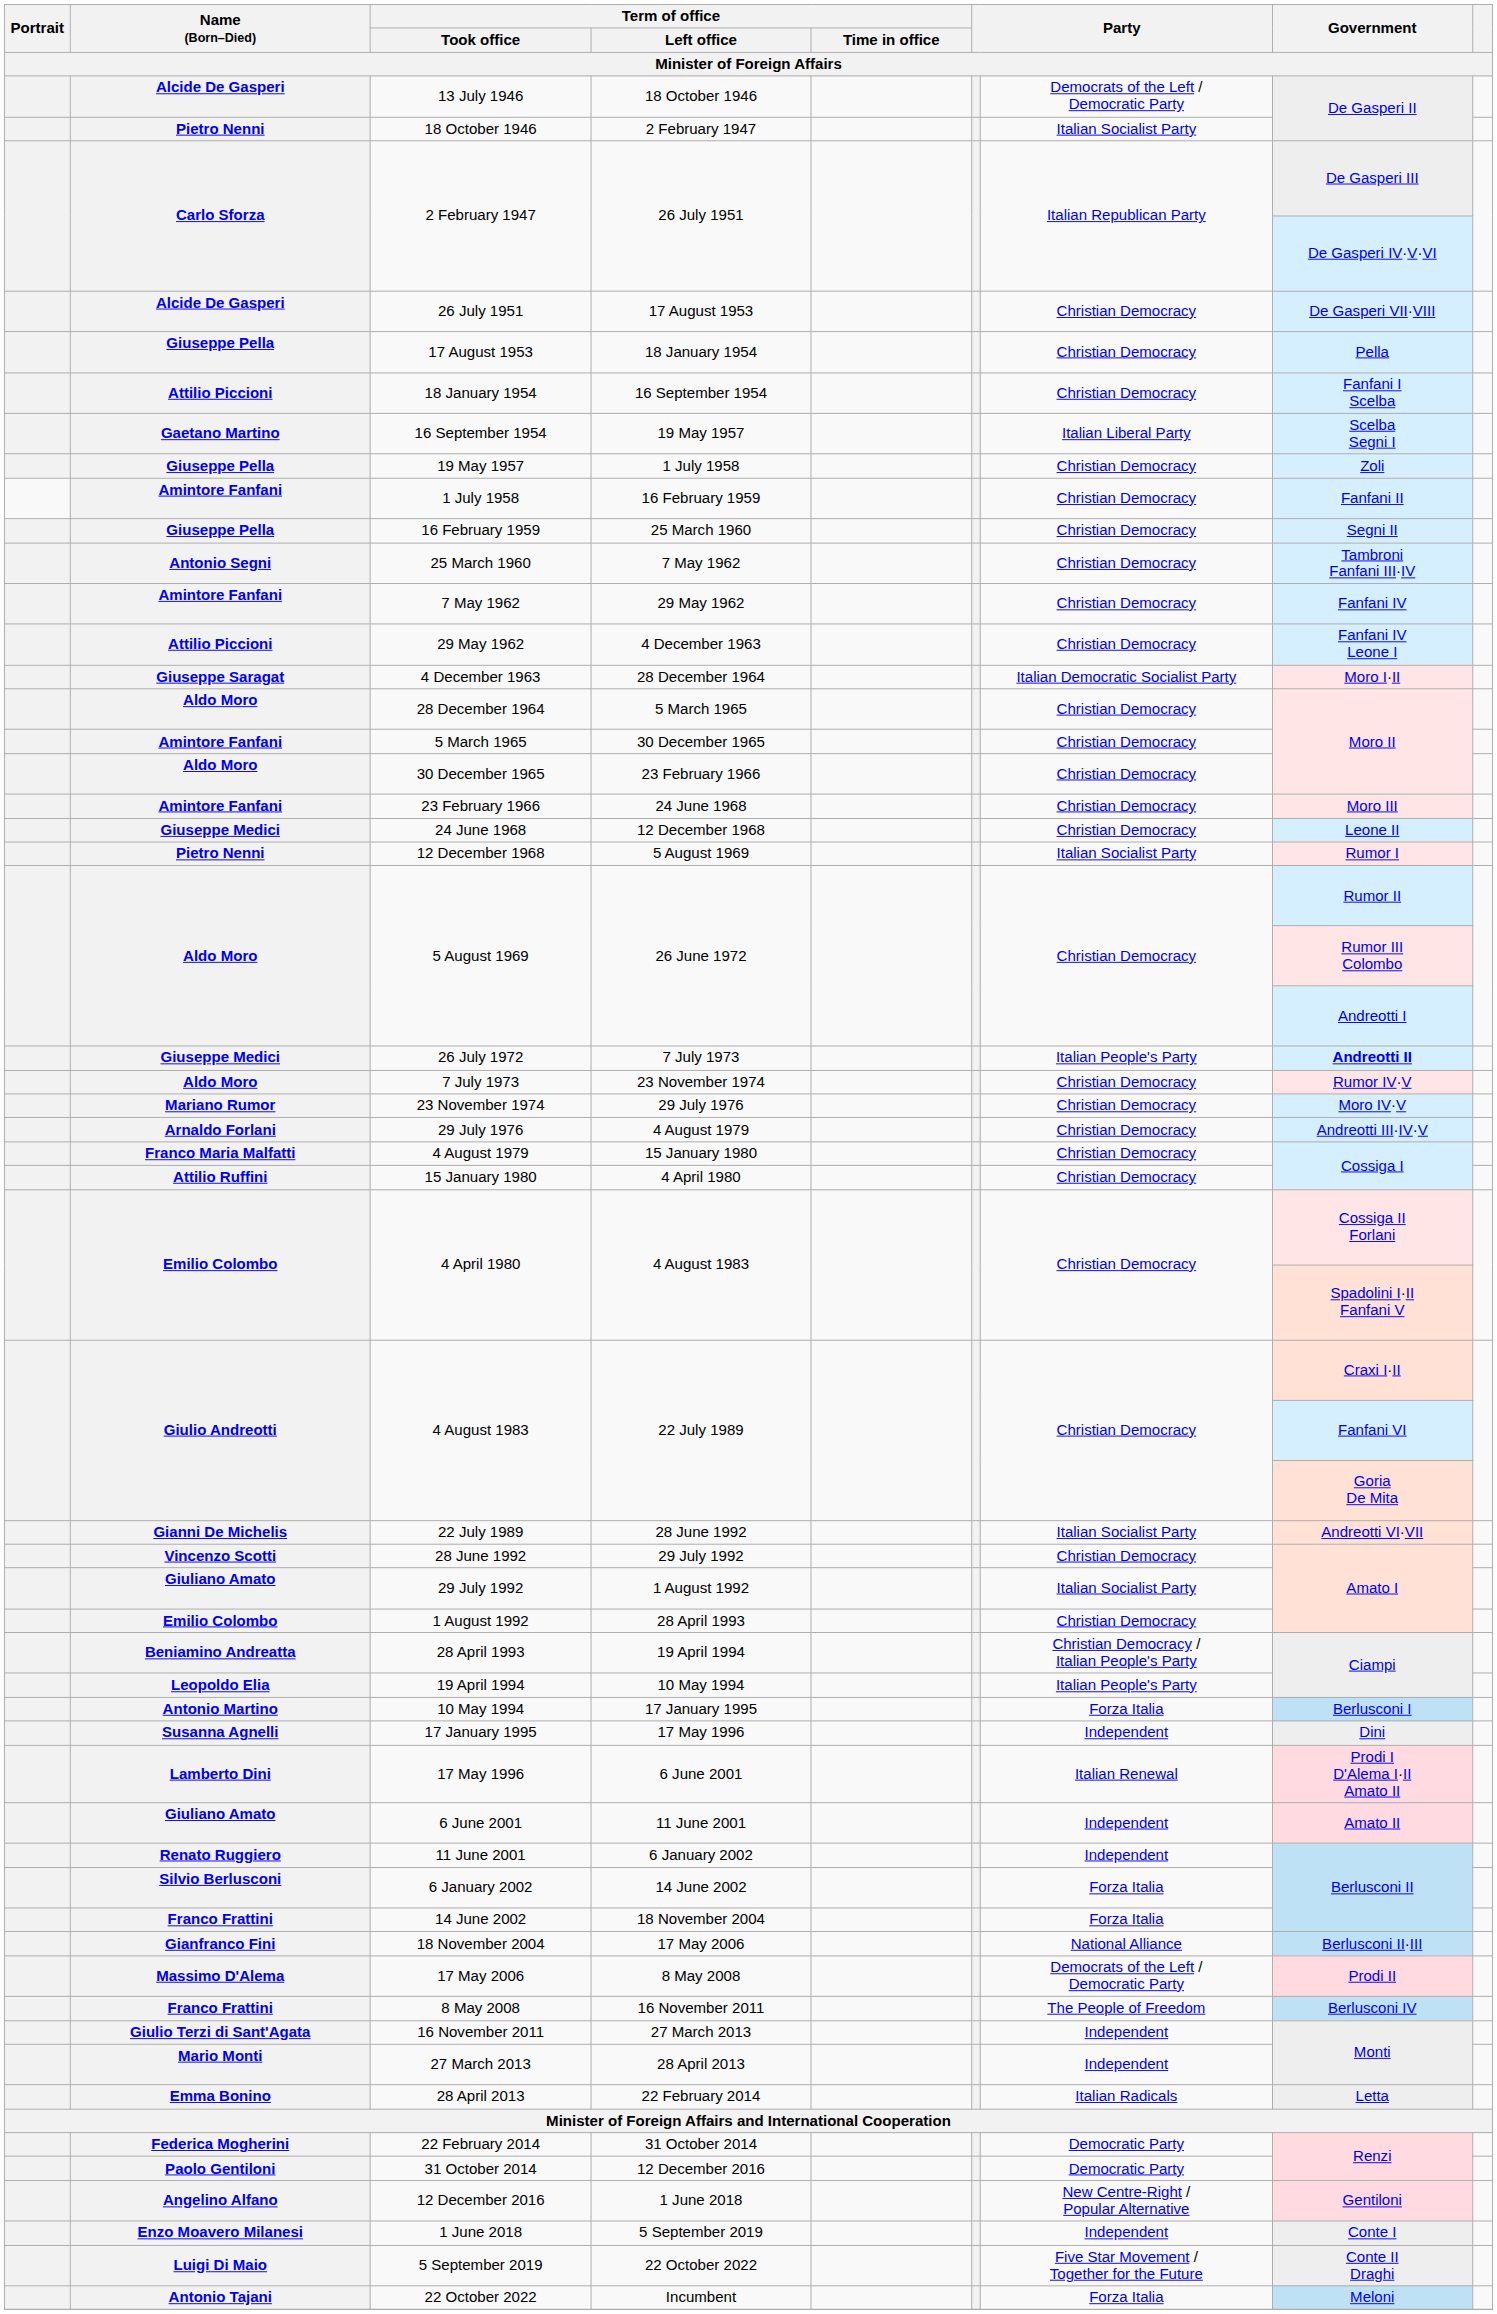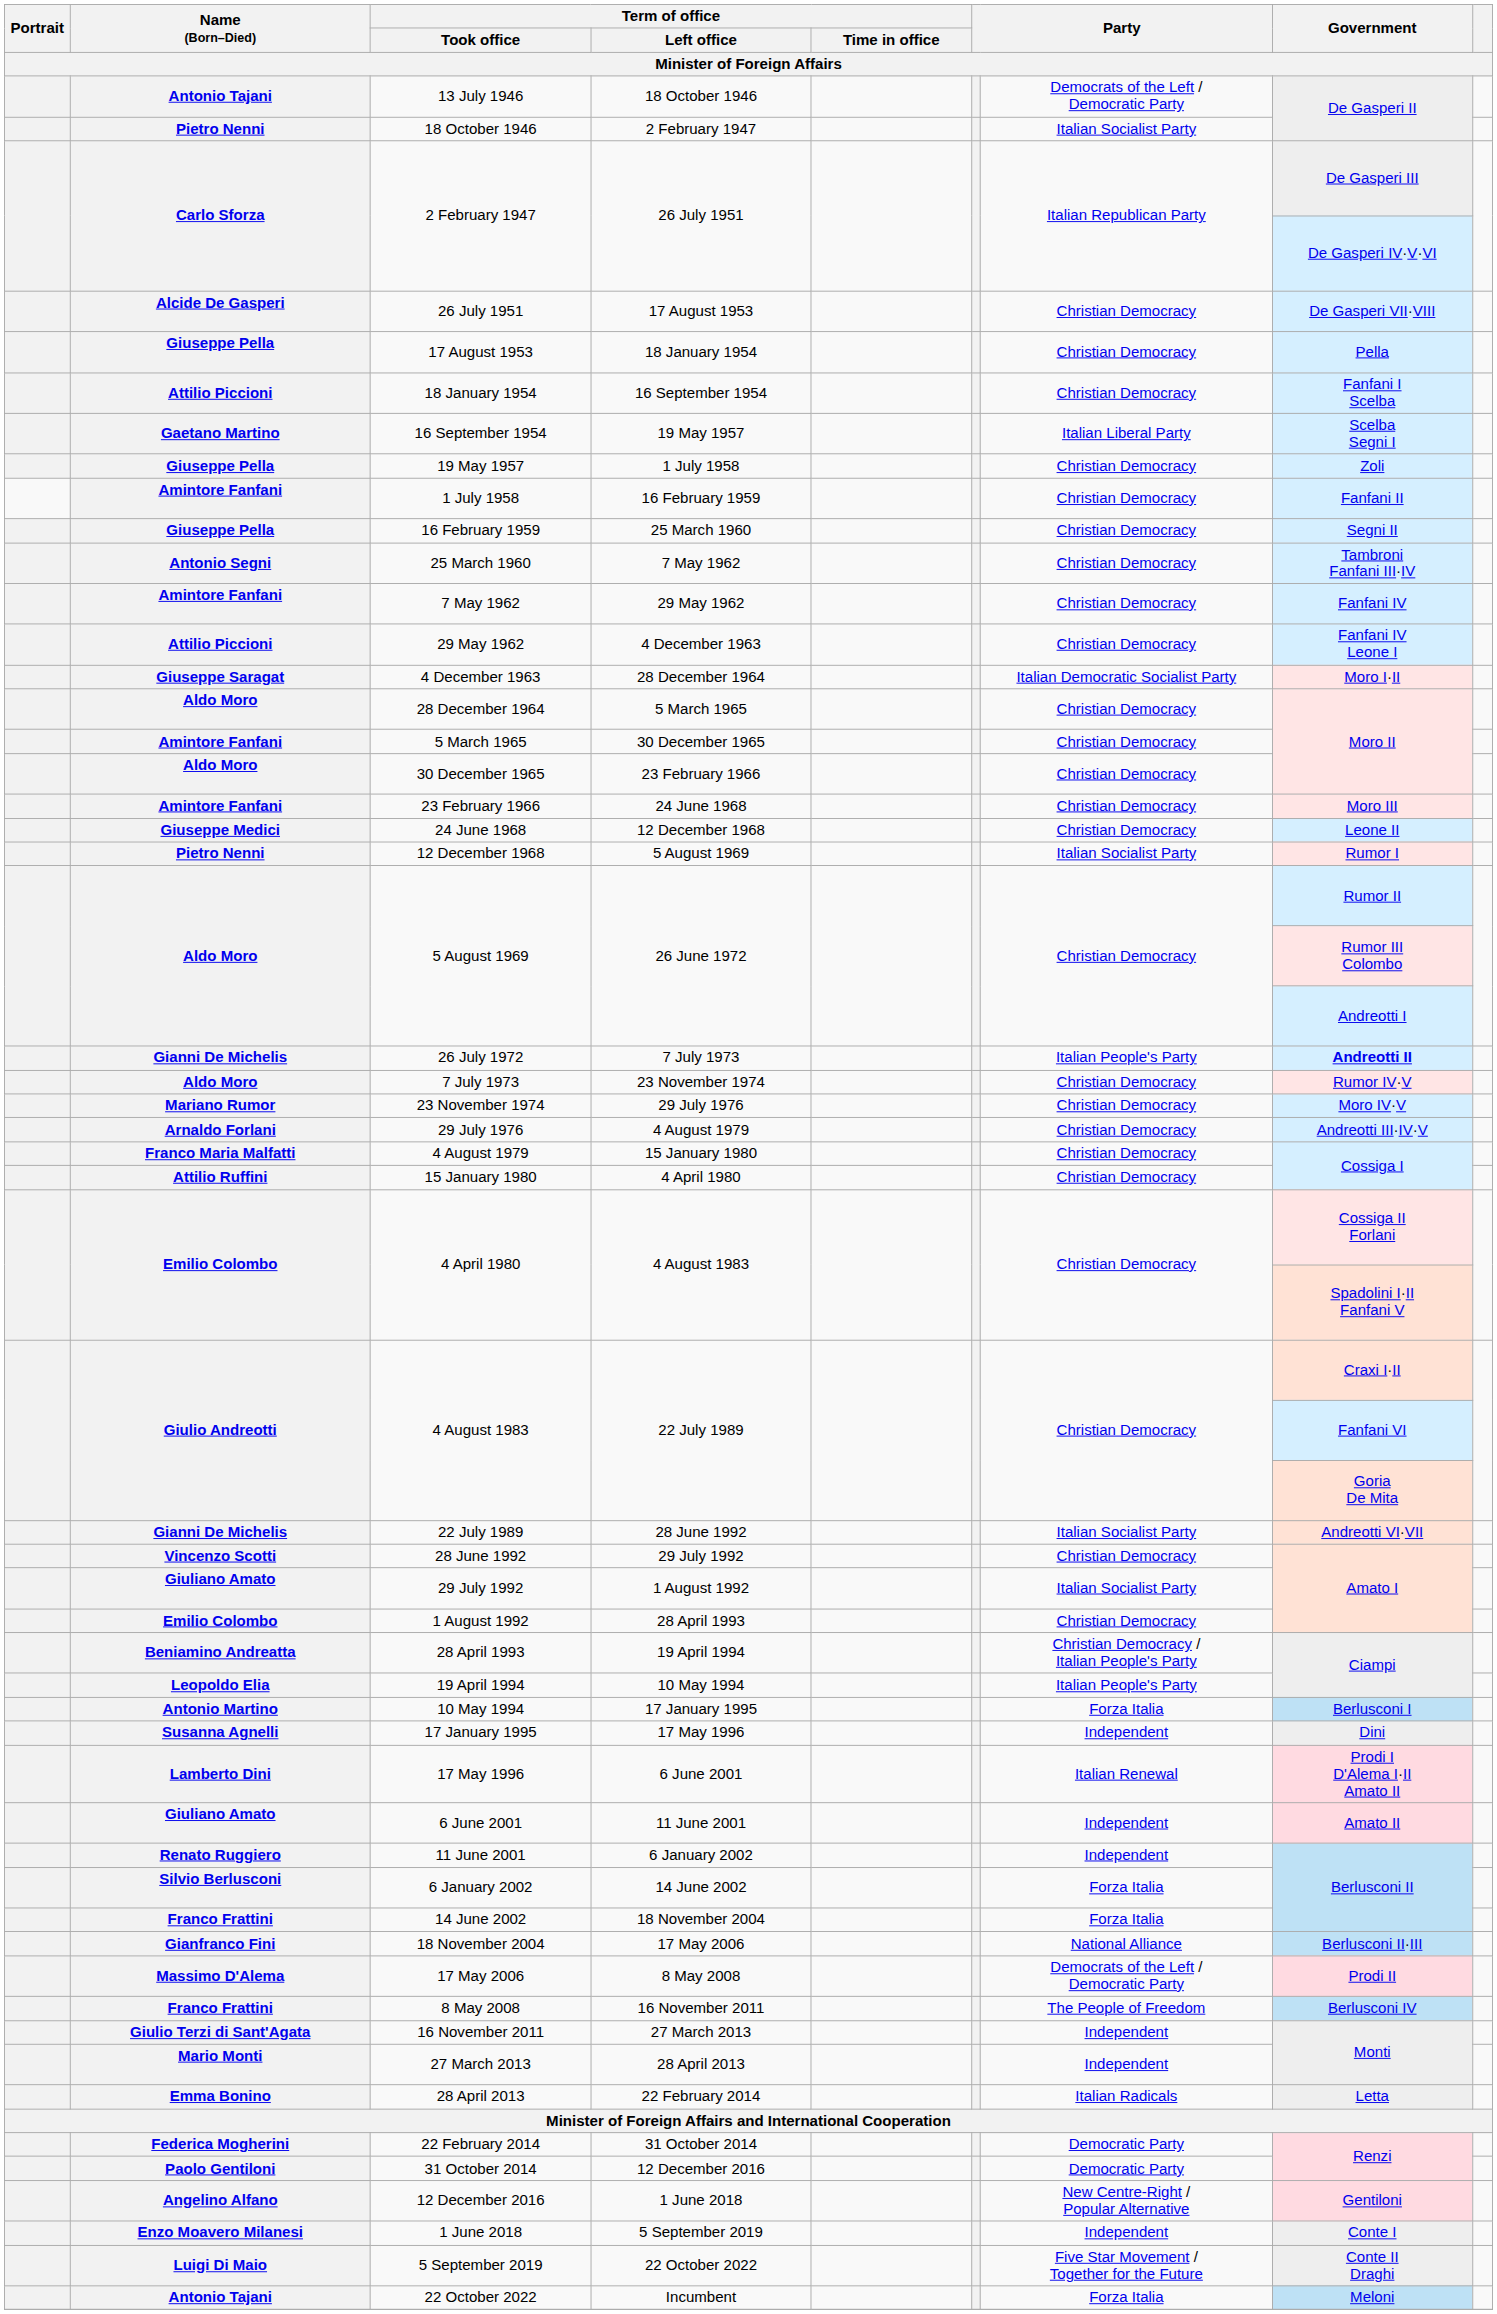(220, 87) Alcide De Gasperi -> (220, 96) Antonio Tajani
(220, 1058) Giuseppe Medici -> (220, 1058) Gianni De Michelis
